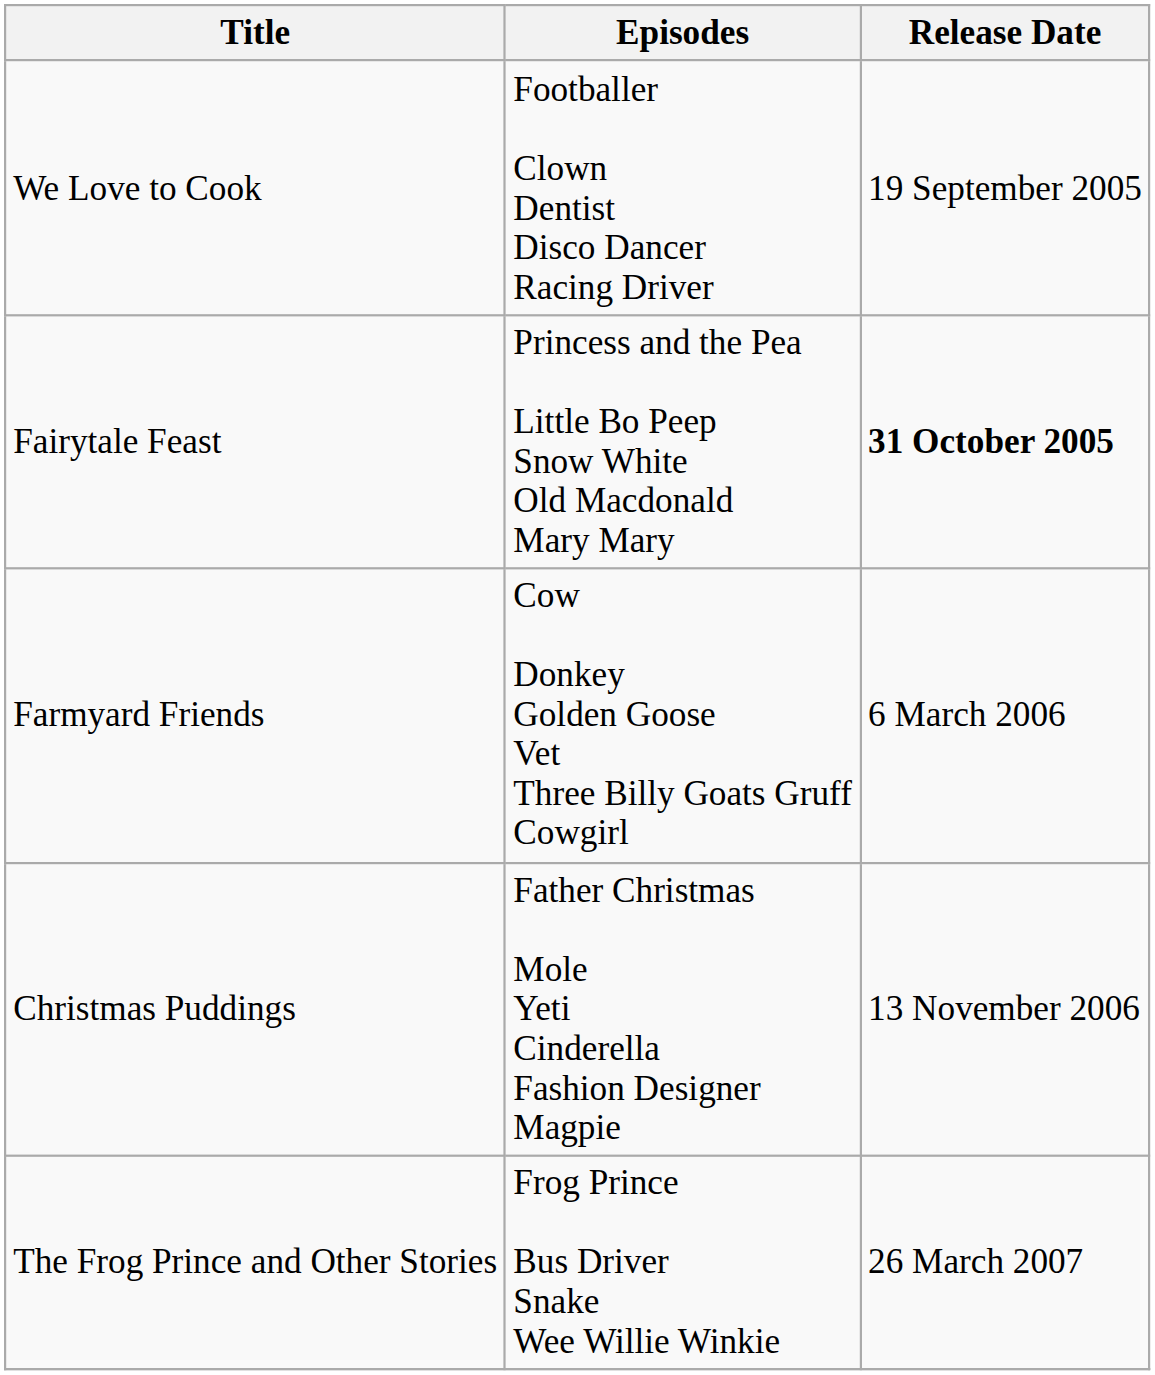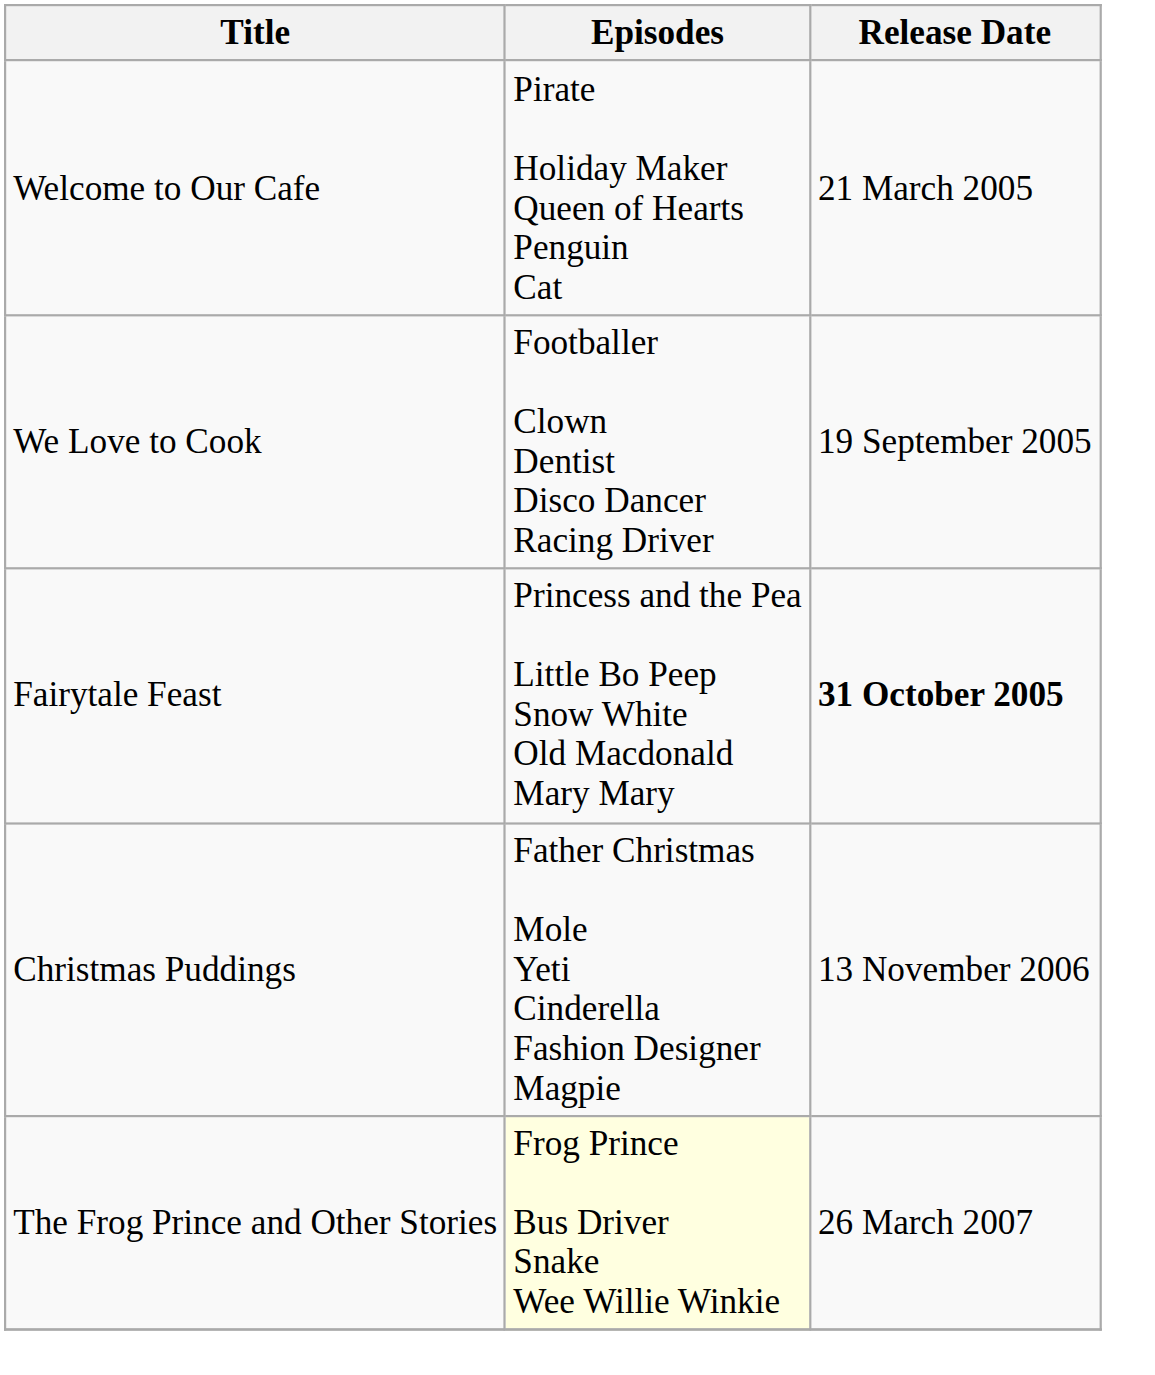+ row: (167, 187)
- row: (139, 714)
(647, 1261) no background -> (647, 1222) lightyellow background
